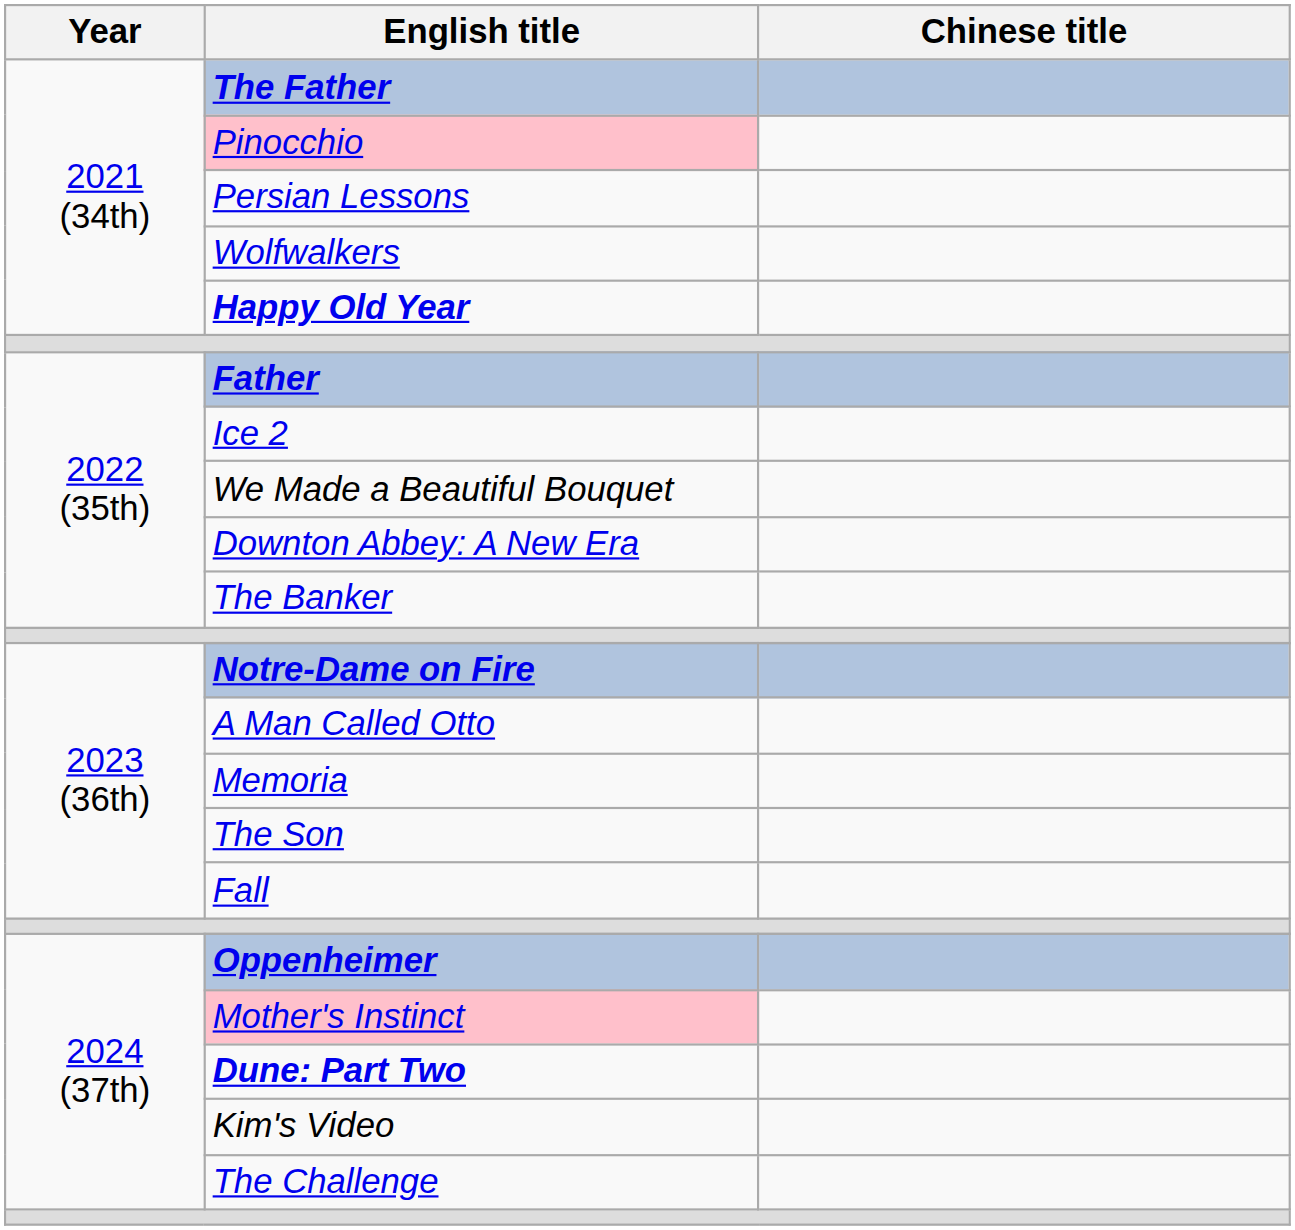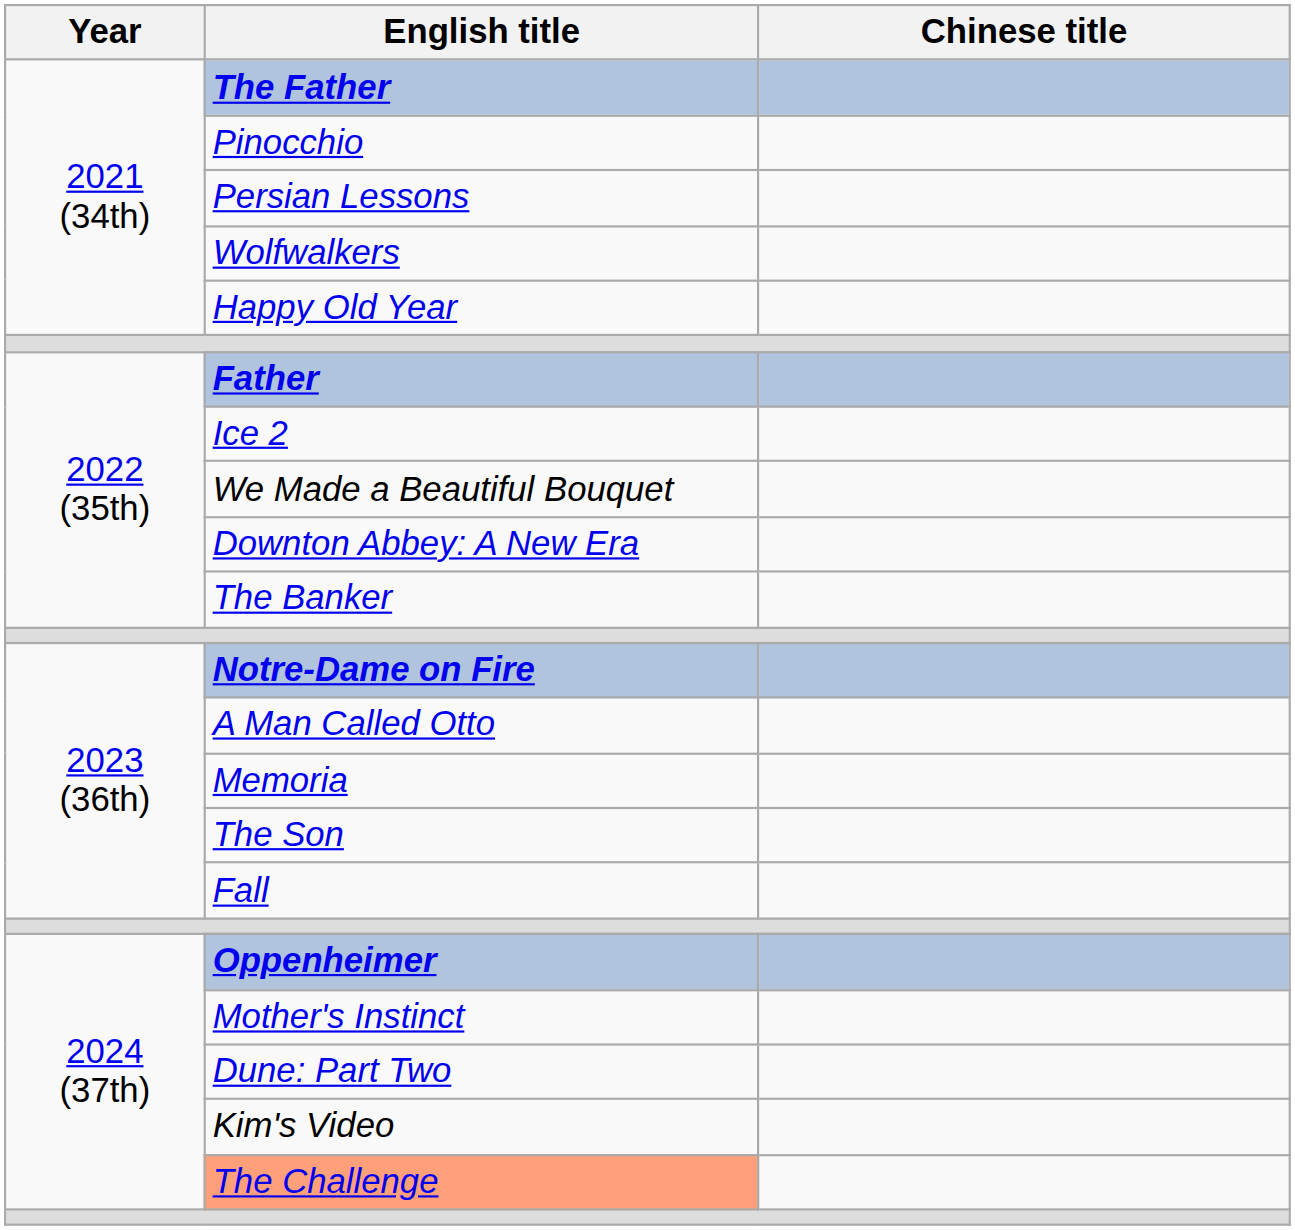(288, 142) pink background -> (288, 142) no background
(341, 307) bold -> (335, 307) normal
(339, 1016) pink background -> (339, 1016) no background
(339, 1071) bold -> (332, 1071) normal
(326, 1181) no background -> (326, 1181) lightsalmon background
